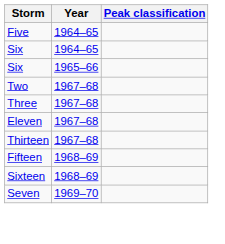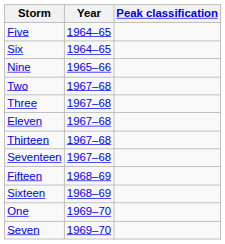- row: (15, 67)
+ row: (19, 67)
+ row: (34, 157)
+ row: (18, 212)
